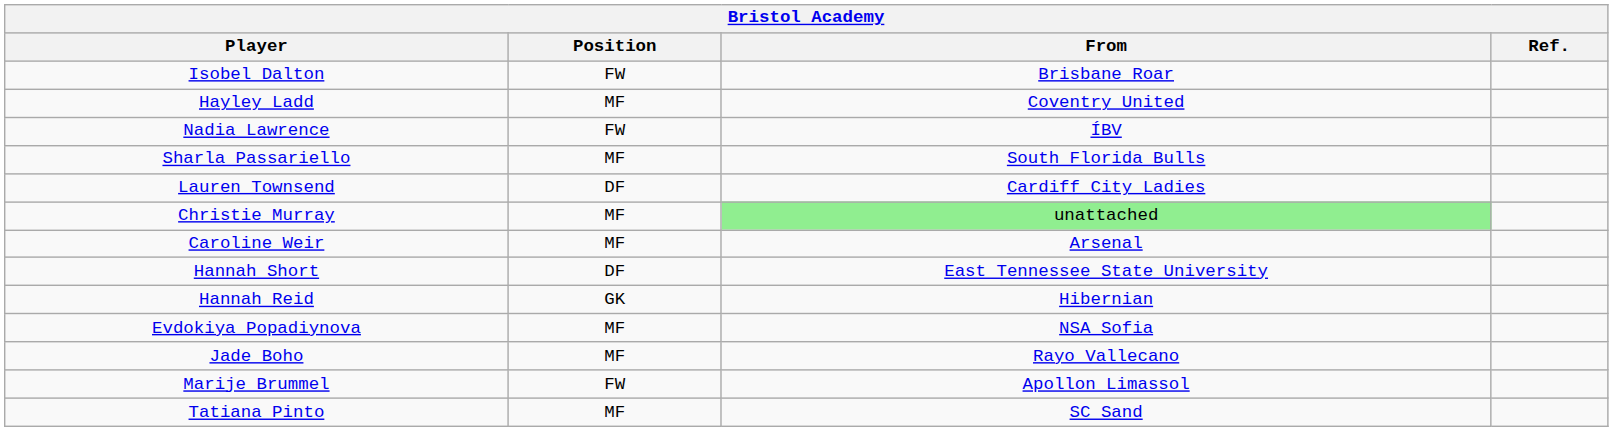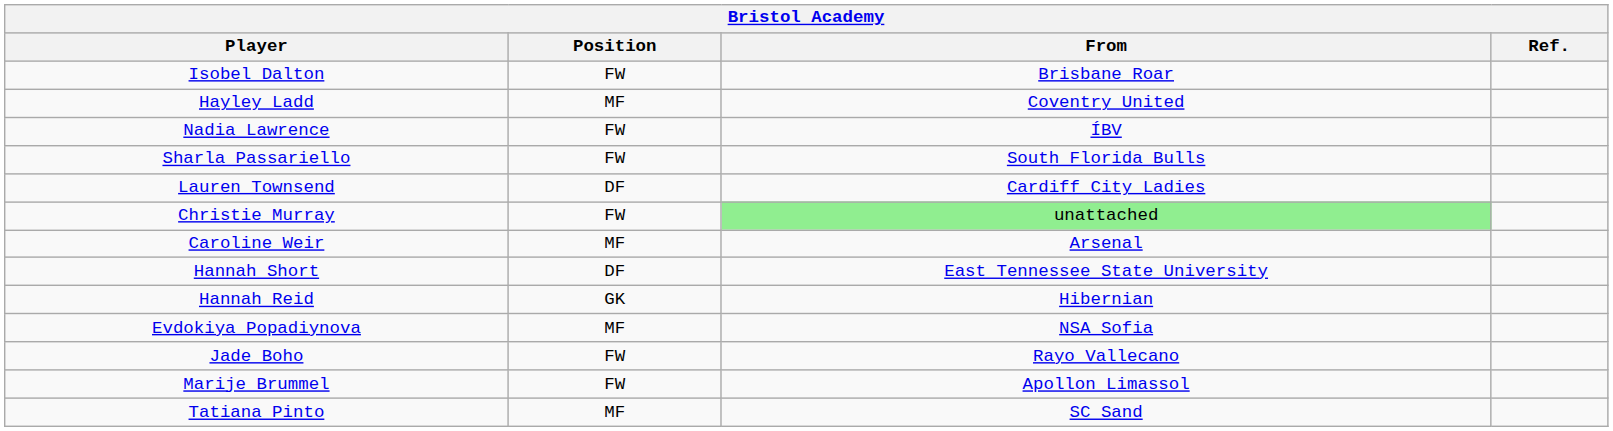(615, 160) MF -> (615, 160) FW
(615, 216) MF -> (615, 216) FW
(615, 356) MF -> (615, 356) FW
